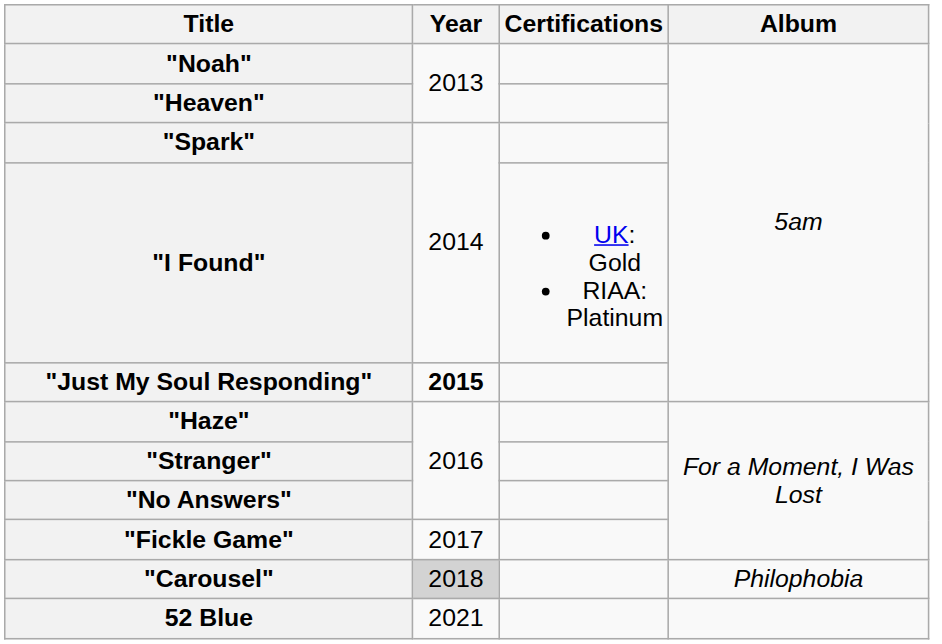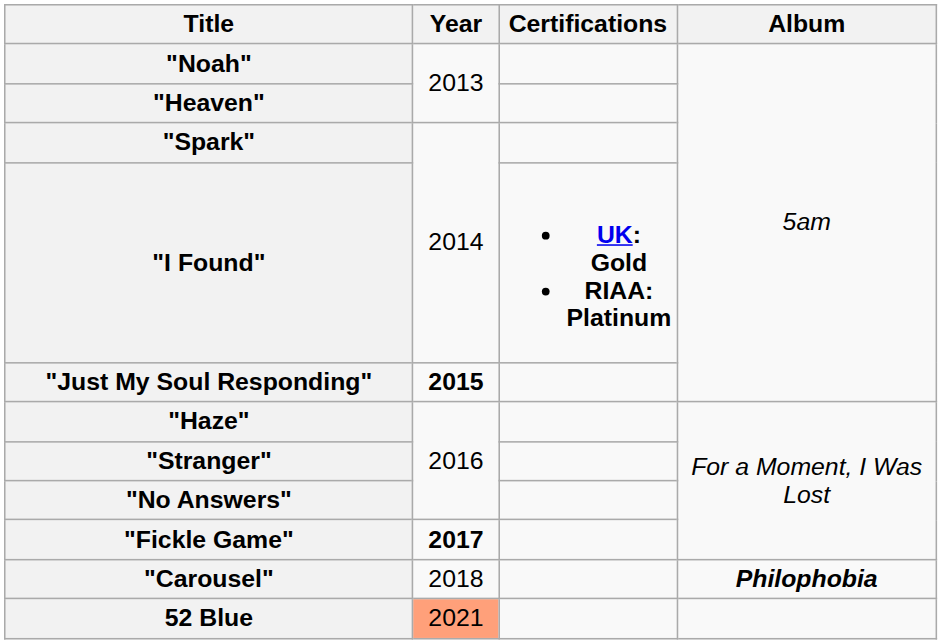(584, 276) normal -> (588, 276) bold
(456, 539) normal -> (456, 539) bold
(456, 578) lightgrey background -> (456, 578) no background
(798, 578) normal -> (807, 578) bold
(456, 618) no background -> (456, 618) lightsalmon background
